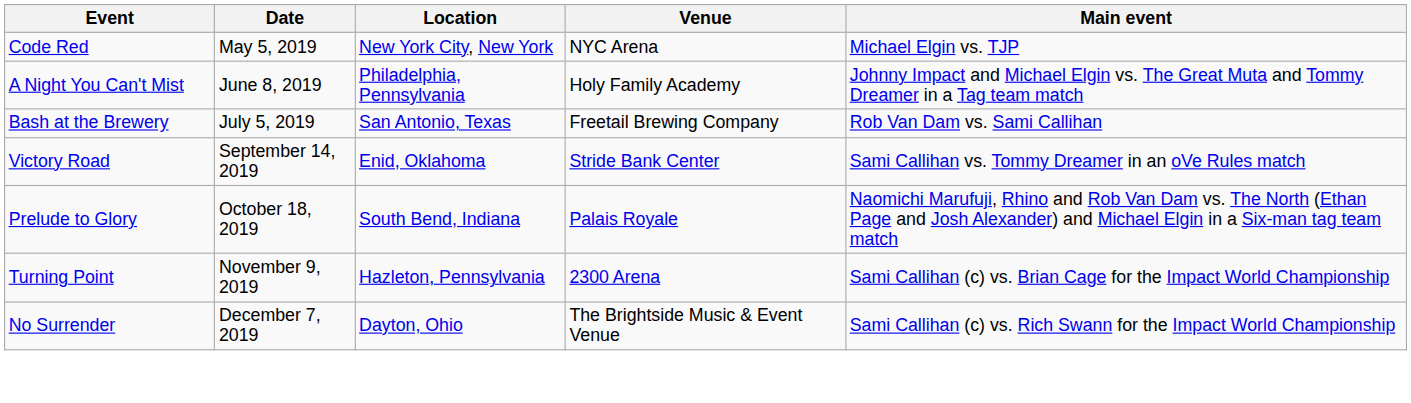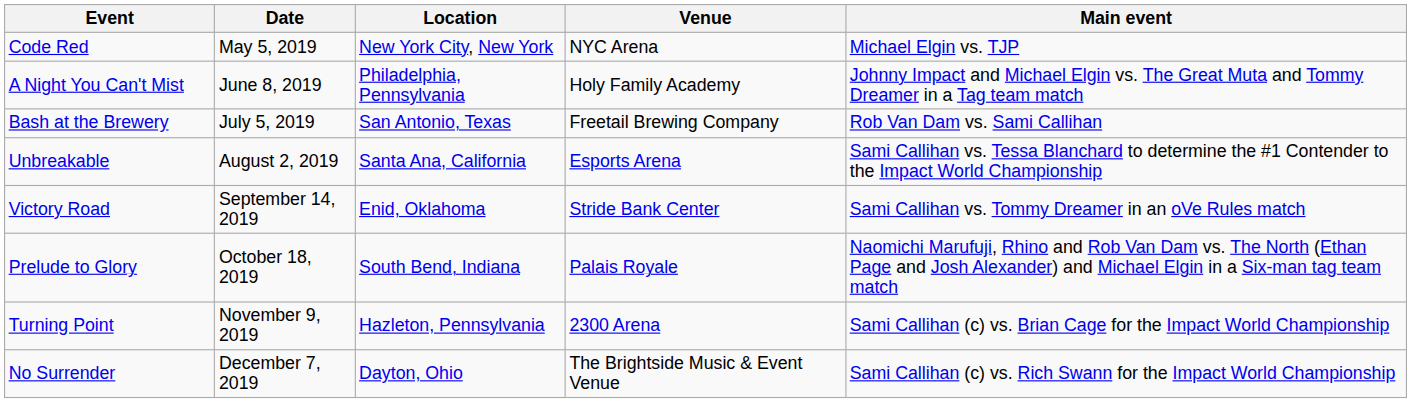+ row: (59, 161)
